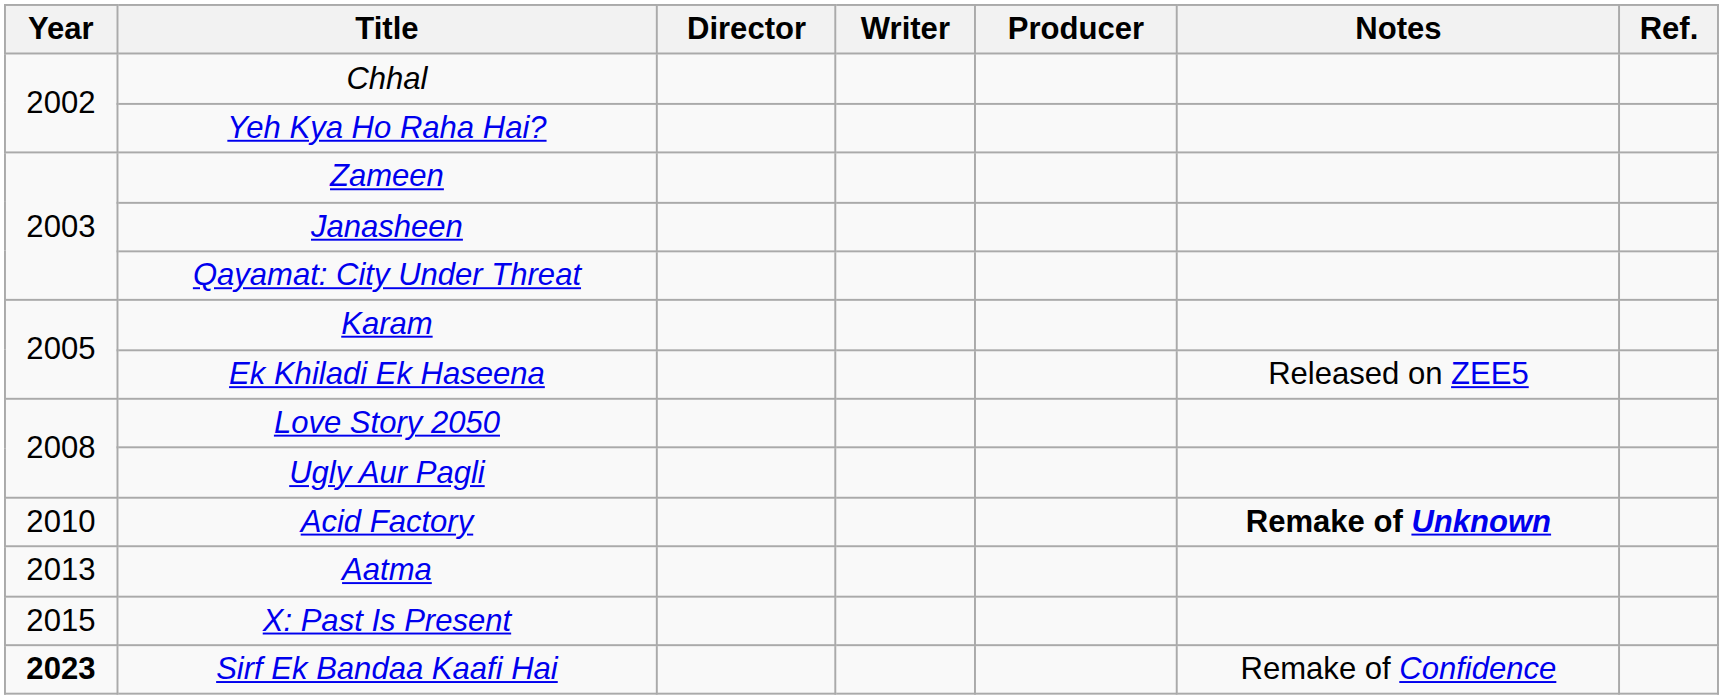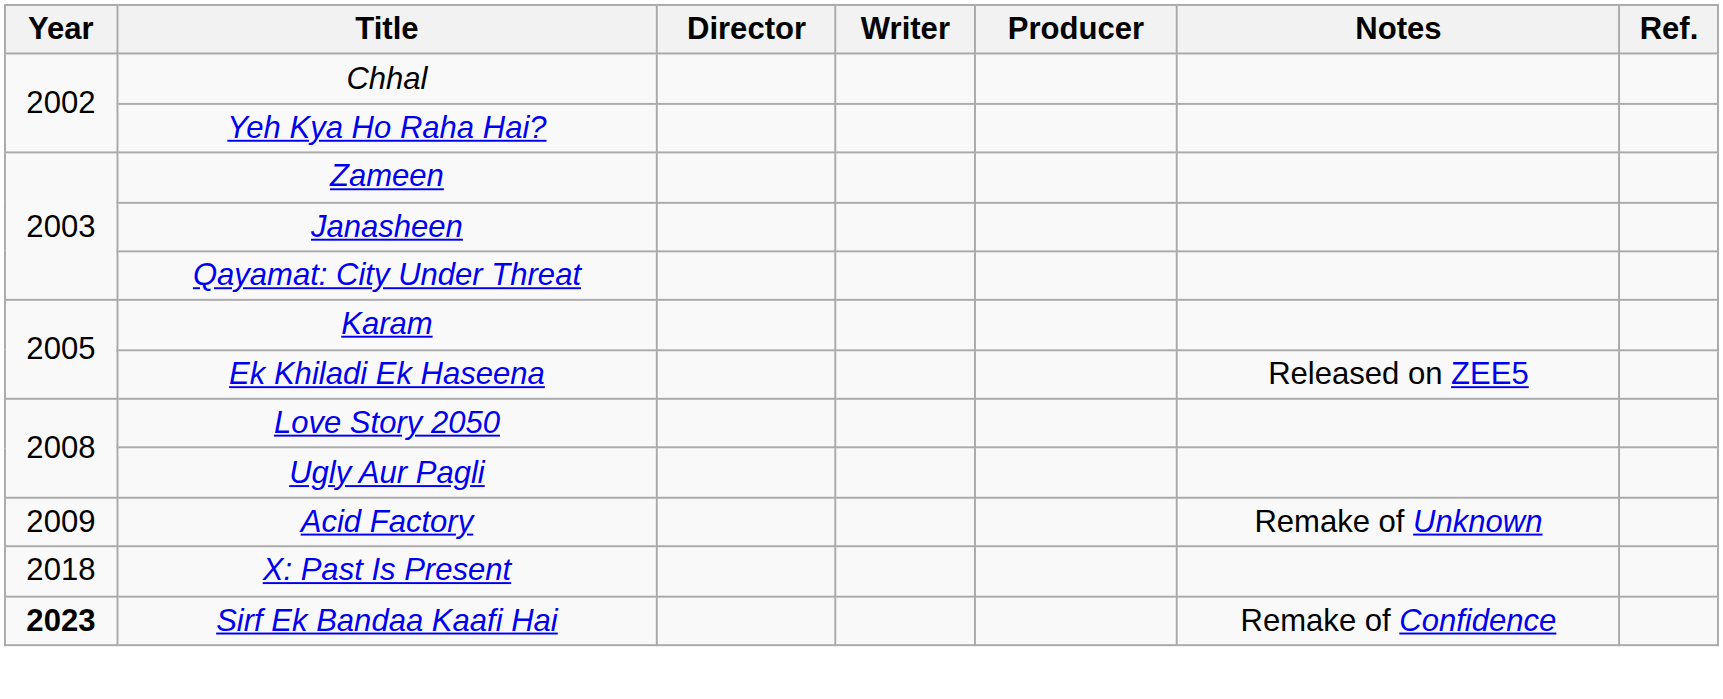(61, 521) 2010 -> (61, 521) 2009
(1398, 521) bold -> (1398, 521) normal
- row: (387, 570)
(61, 619) 2015 -> (61, 570) 2018
